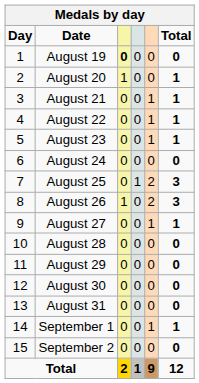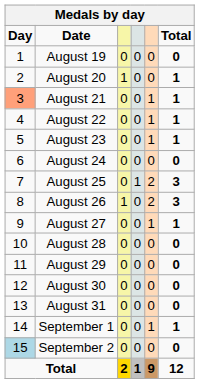(124, 57) bold -> (124, 57) normal
(20, 98) no background -> (20, 98) lightsalmon background
(20, 348) no background -> (20, 348) lightblue background
